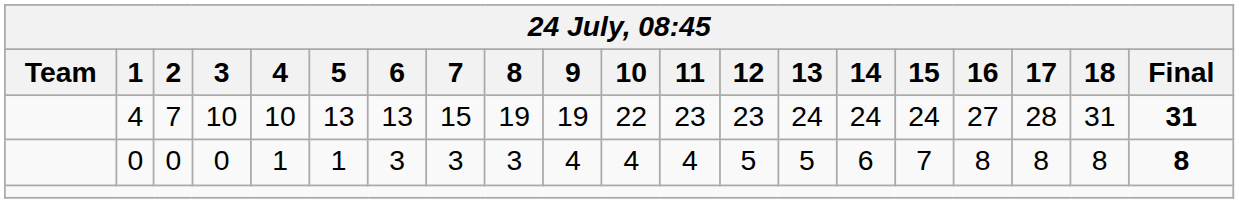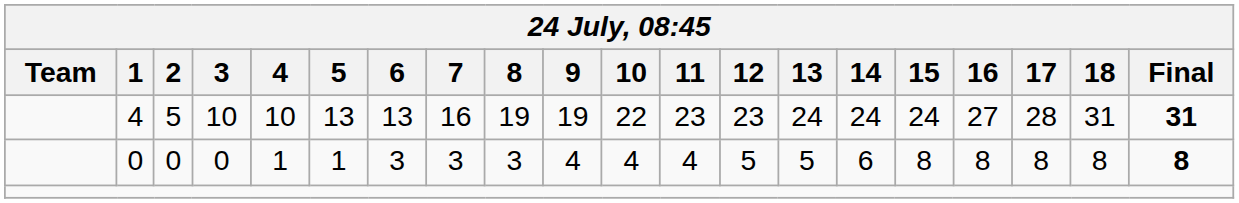(173, 116) 7 -> (173, 116) 5
(456, 116) 15 -> (456, 116) 16
(924, 161) 7 -> (924, 161) 8
